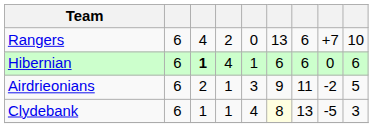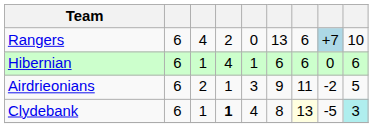(330, 39) no background -> (330, 39) lightblue background
(203, 63) bold -> (203, 63) normal
(228, 110) normal -> (228, 110) bold
(279, 110) lightyellow background -> (279, 110) no background
(305, 110) no background -> (305, 110) lightyellow background
(356, 110) no background -> (356, 110) paleturquoise background
